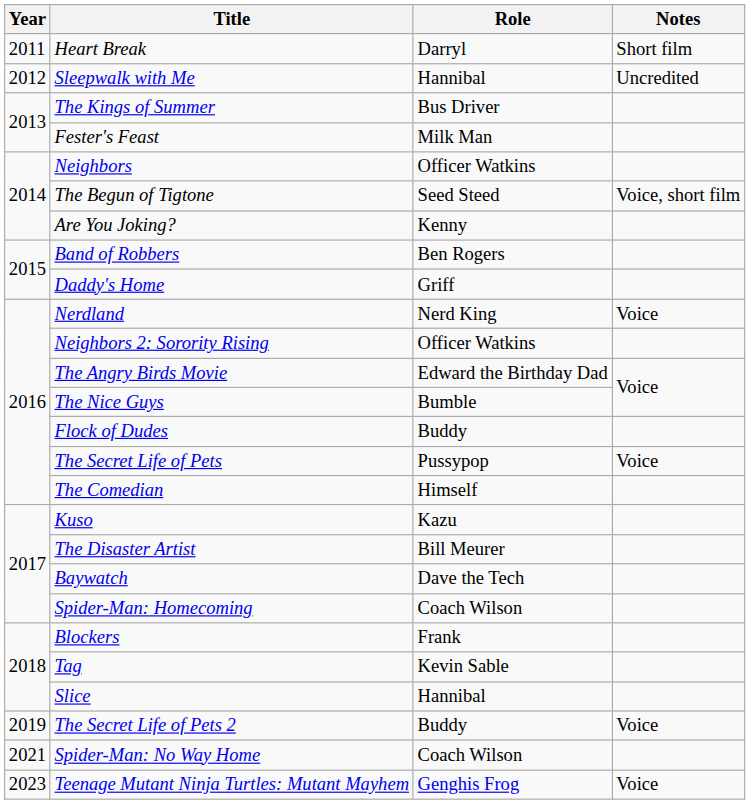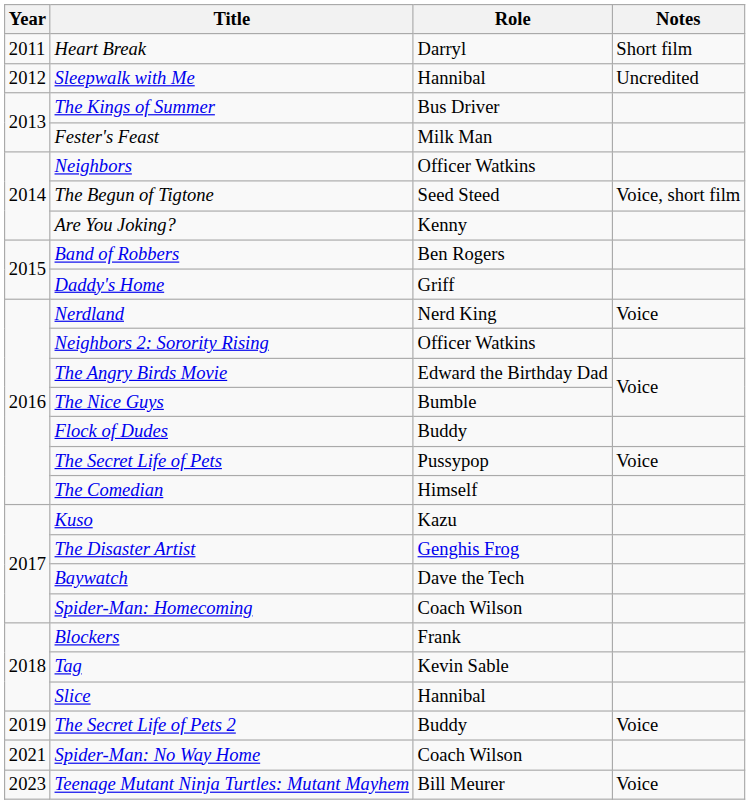(461, 549) Bill Meurer -> (468, 549) Genghis Frog
(468, 784) Genghis Frog -> (461, 784) Bill Meurer
